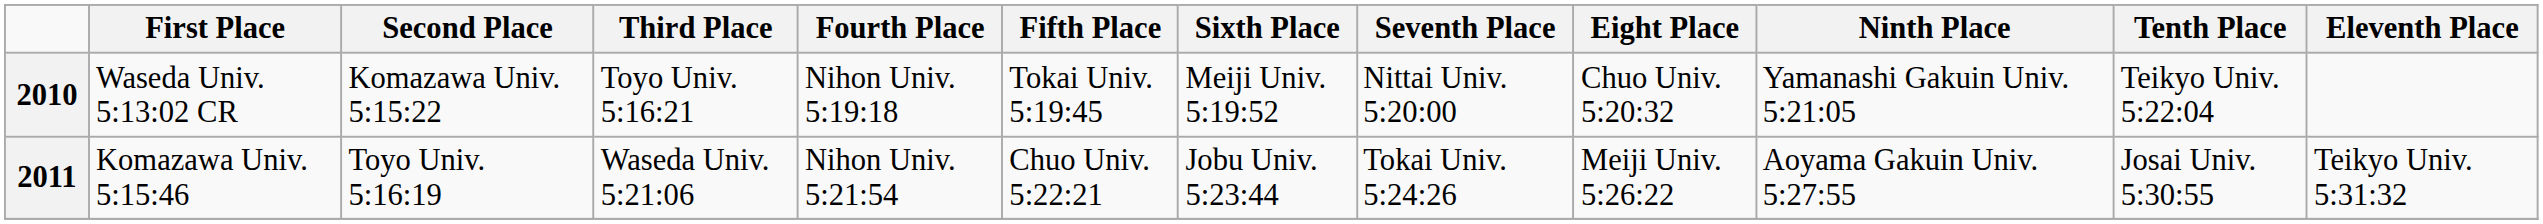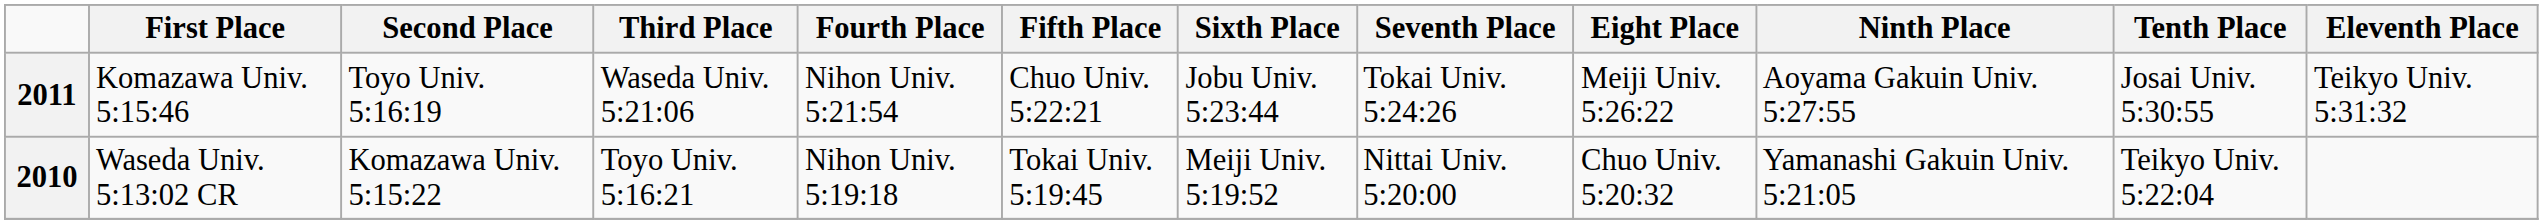rows swapped: (47, 94) <-> (47, 177)
